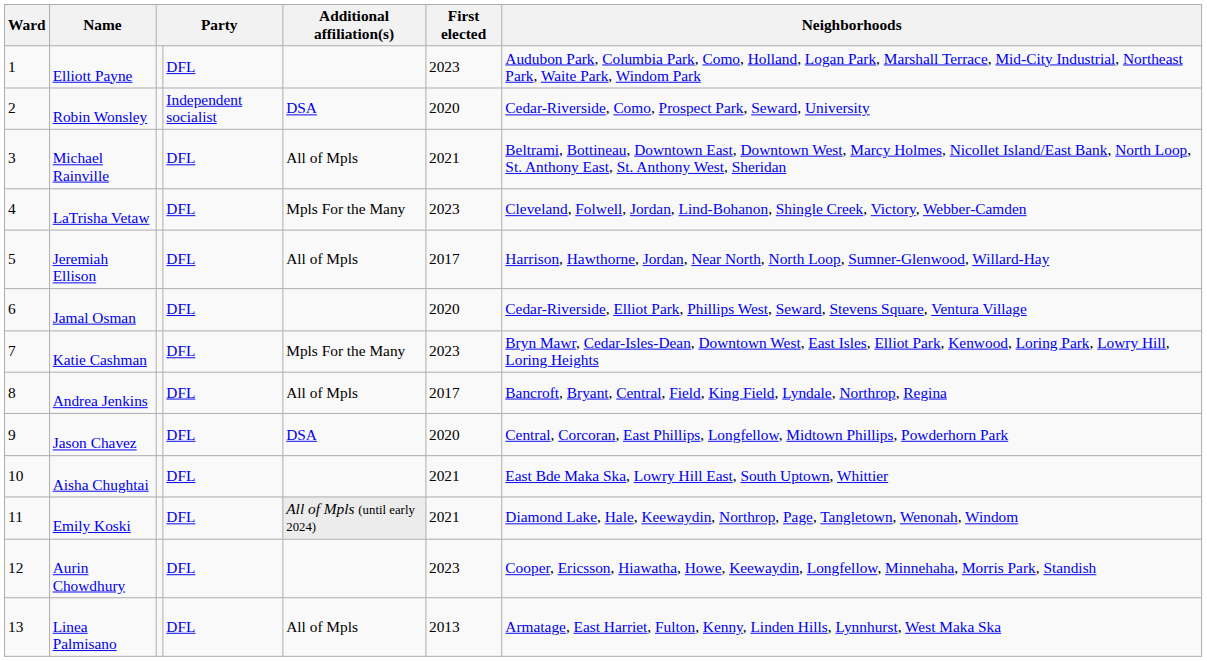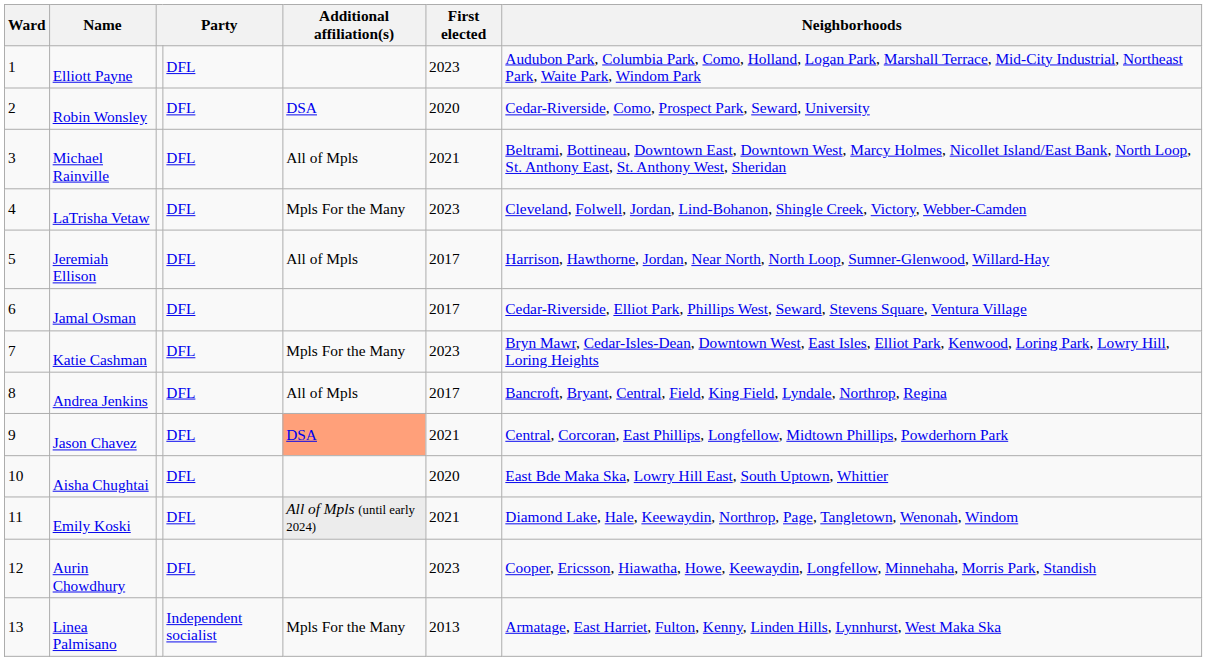(204, 108) Independent socialist -> (181, 108) DFL
(444, 309) 2020 -> (444, 309) 2017
(302, 434) no background -> (302, 434) lightsalmon background
(444, 434) 2020 -> (444, 434) 2021
(444, 476) 2021 -> (444, 476) 2020
(181, 627) DFL -> (204, 627) Independent socialist
(322, 627) All of Mpls -> (346, 627) Mpls For the Many
